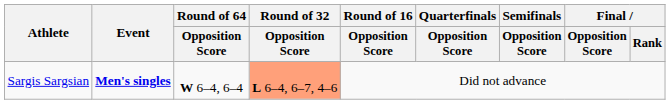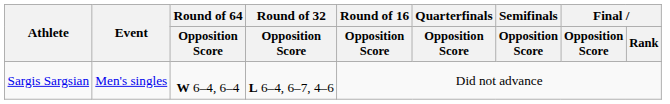(133, 80) bold -> (131, 80) normal
(295, 88) lightsalmon background -> (291, 88) no background
